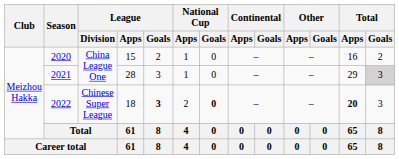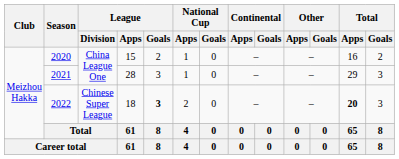(380, 75) lightgrey background -> (380, 75) no background
(214, 104) bold -> (214, 104) normal
